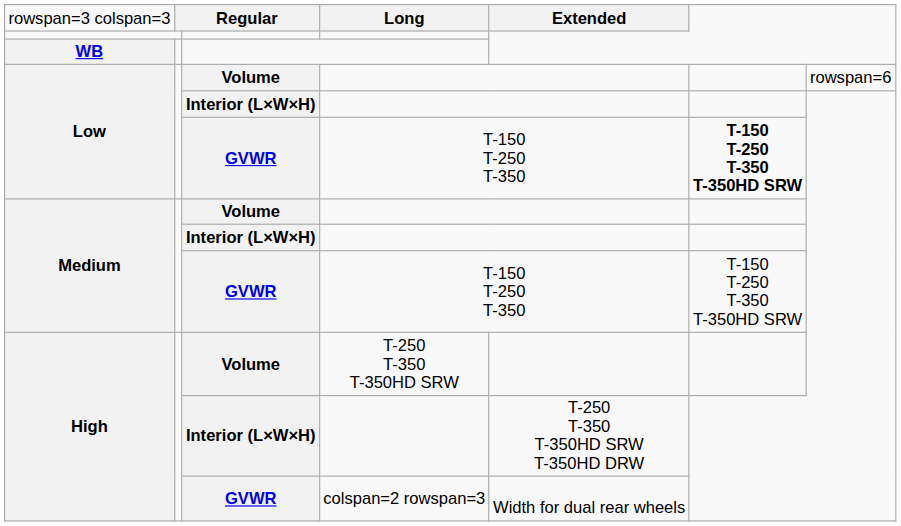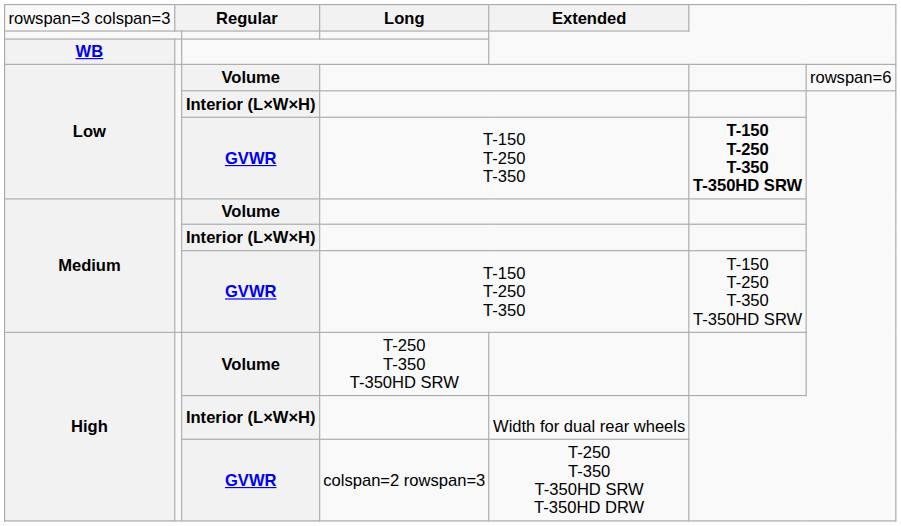(589, 436) T-250 T-350 T-350HD SRW T-350HD DRW -> (589, 427) Width for dual rear wheels
(589, 508) Width for dual rear wheels -> (589, 481) T-250 T-350 T-350HD SRW T-350HD DRW
